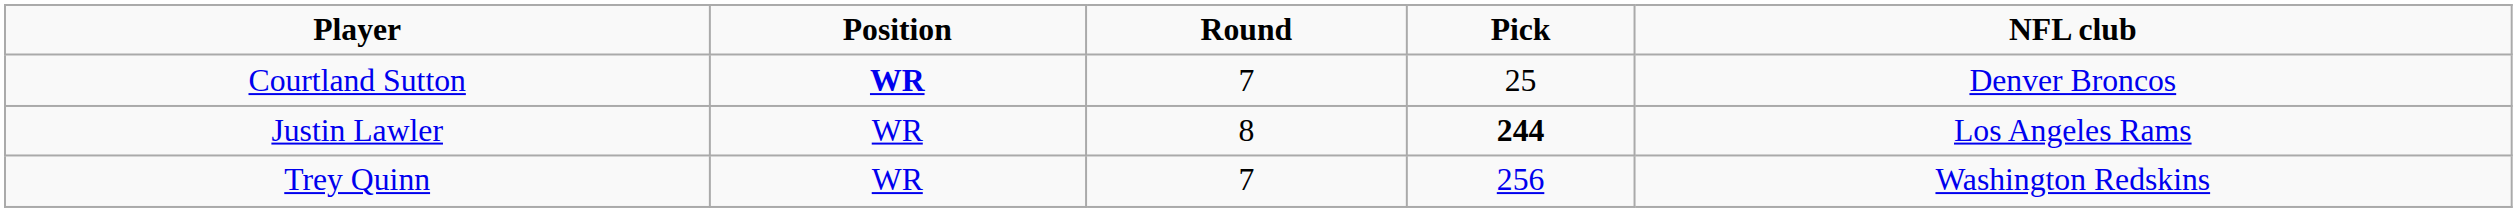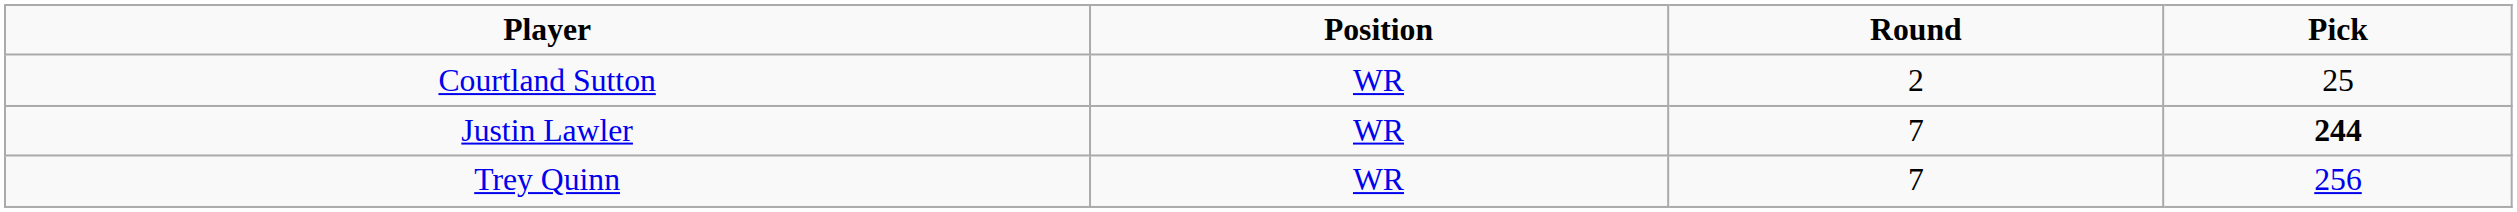- column: (2073, 29)
(897, 79) bold -> (1378, 79) normal
(1246, 79) 7 -> (1916, 79) 2
(1246, 130) 8 -> (1916, 130) 7
